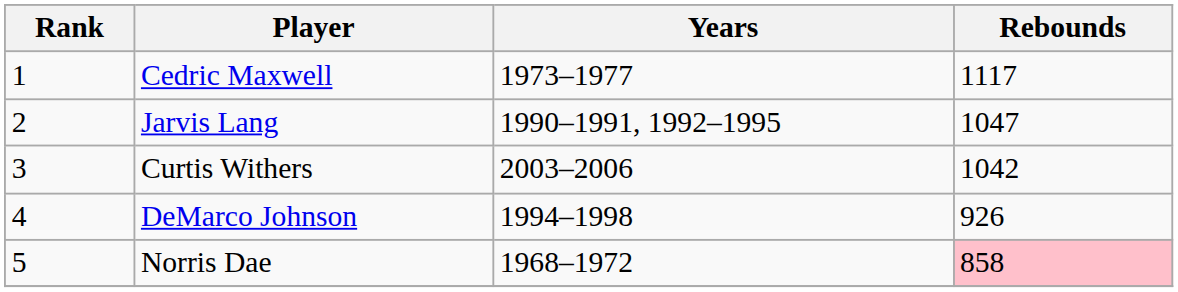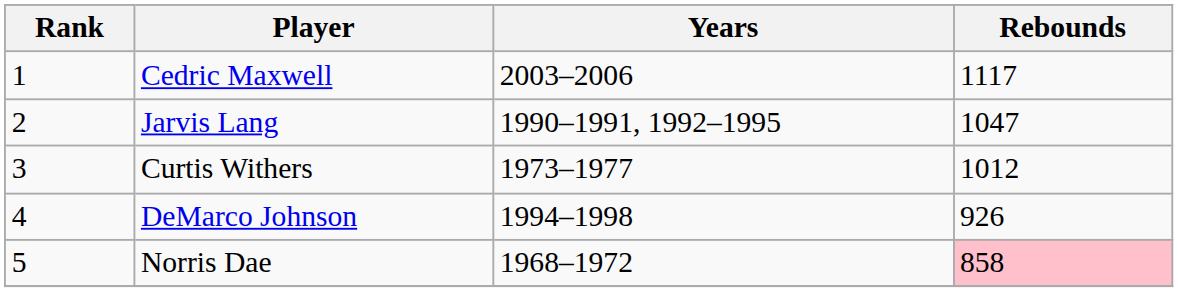(566, 74) 1973–1977 -> (566, 74) 2003–2006
(566, 168) 2003–2006 -> (566, 168) 1973–1977
(990, 168) 1042 -> (990, 168) 1012
